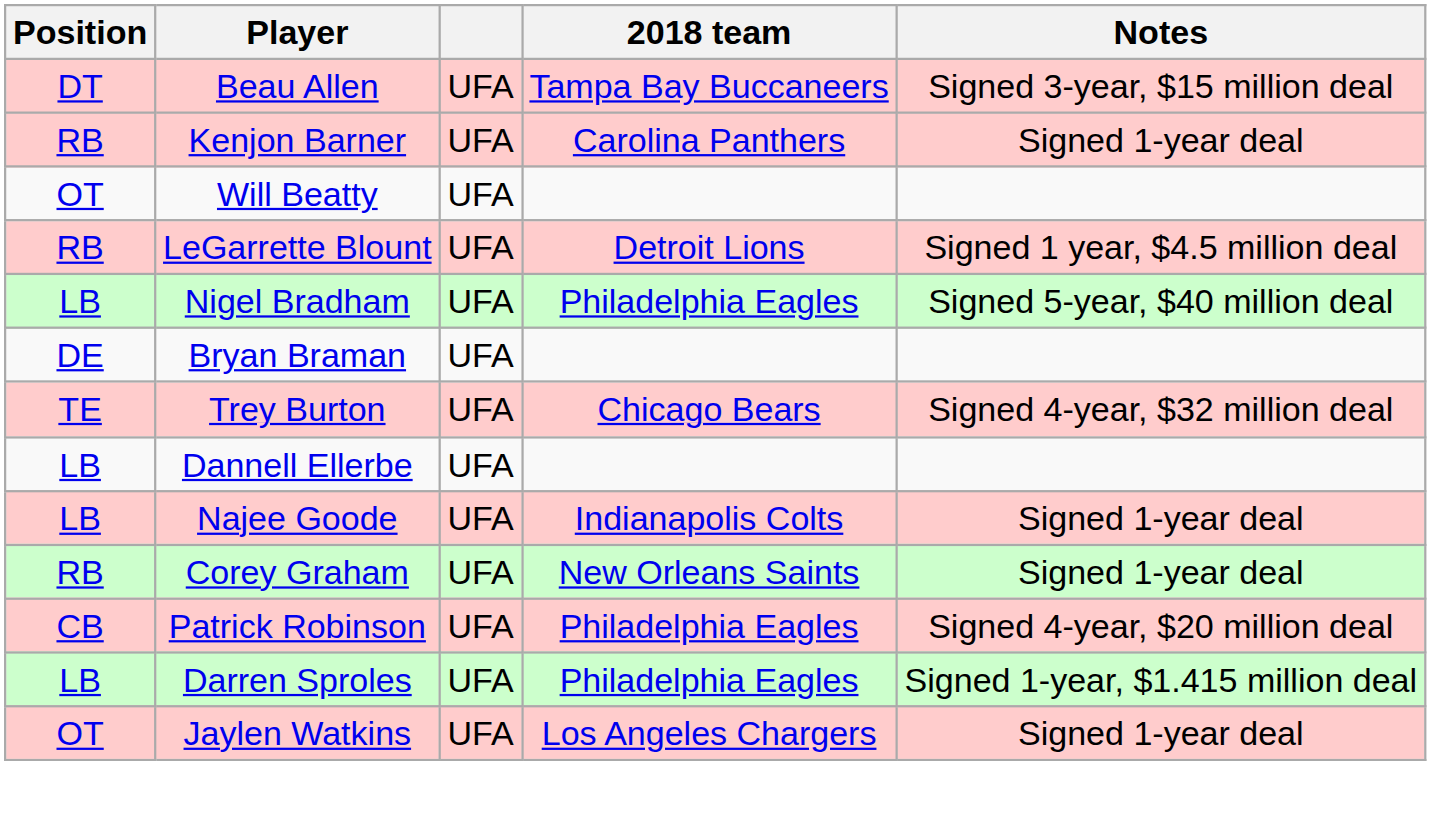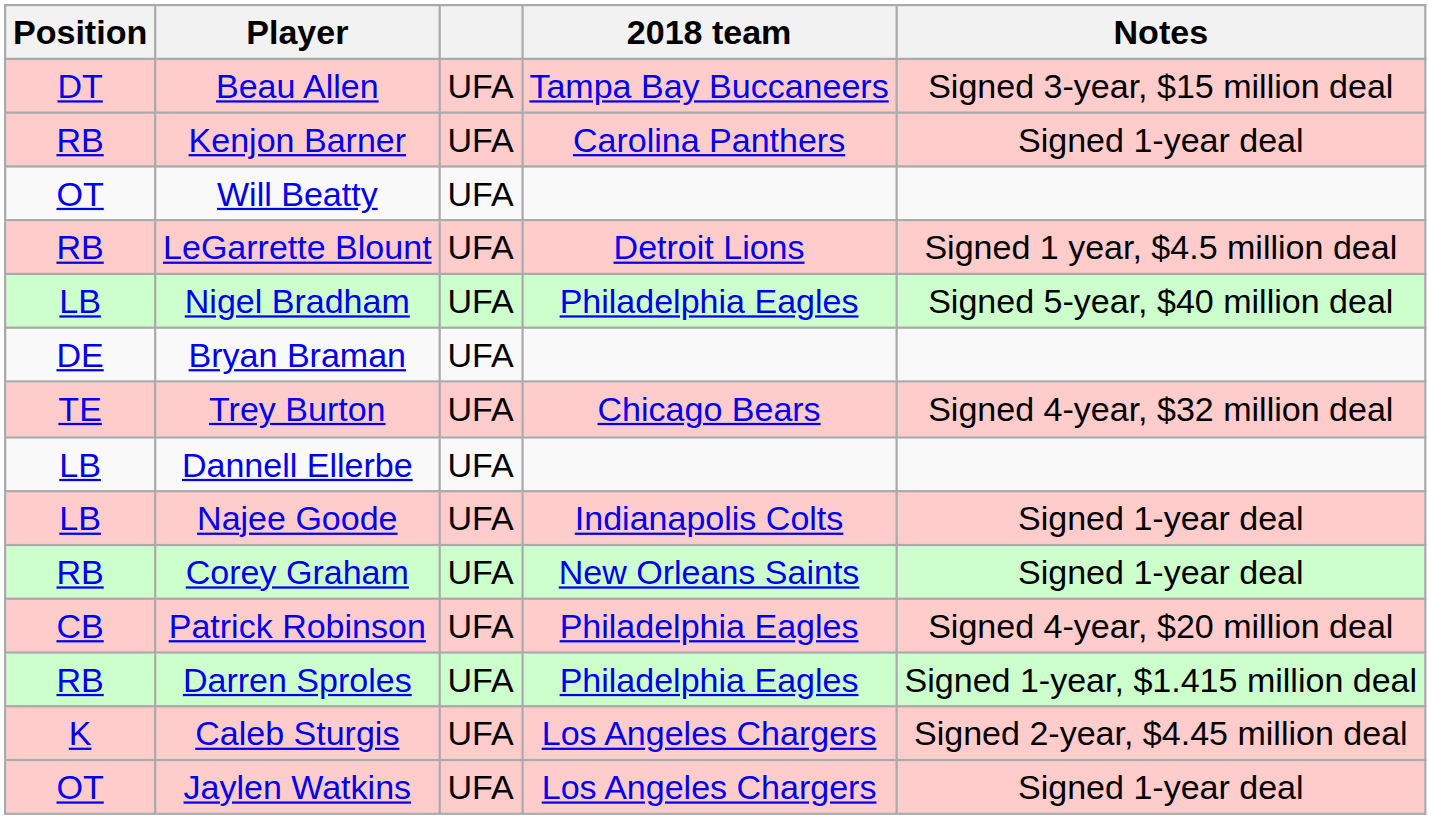(80, 679) LB -> (80, 679) RB
+ row: (297, 733)
